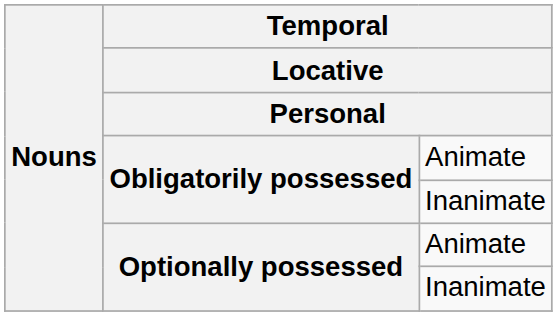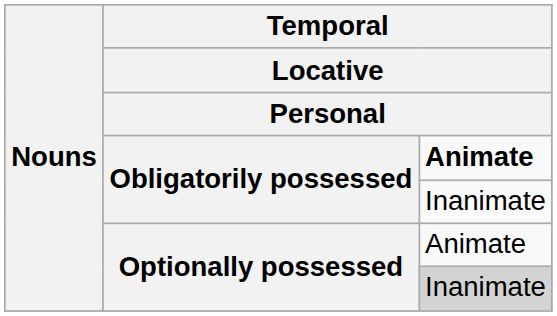(476, 157) normal -> (479, 157) bold
(485, 288) no background -> (485, 288) lightgrey background
